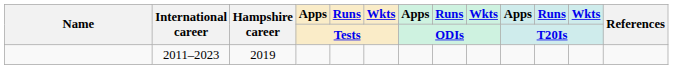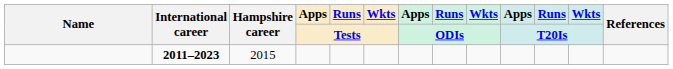(191, 54) normal -> (191, 54) bold
(263, 54) 2019 -> (263, 54) 2015
